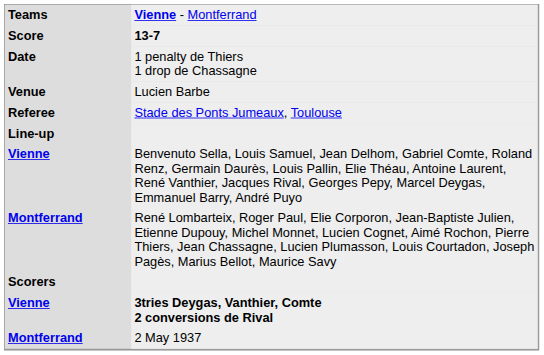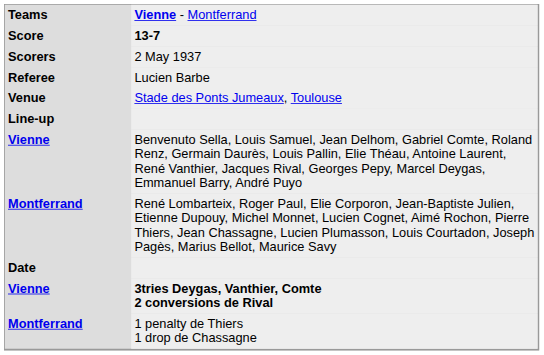(22, 56) Date -> (32, 56) Scorers
(196, 64) 1 penalty de Thiers 1 drop de Chassagne -> (168, 56) 2 May 1937
(27, 92) Venue -> (31, 77) Referee
(31, 112) Referee -> (27, 98) Venue
(32, 282) Scorers -> (22, 268) Date
(168, 338) 2 May 1937 -> (196, 331) 1 penalty de Thiers 1 drop de Chassagne
